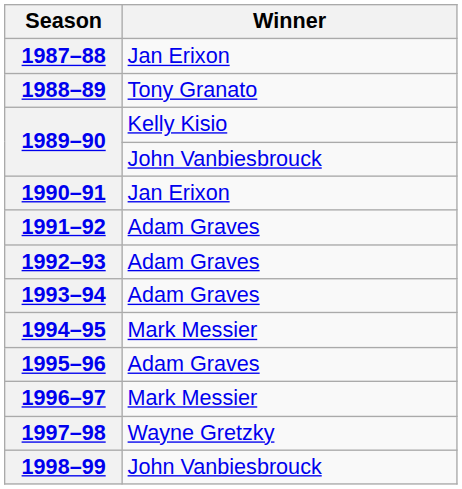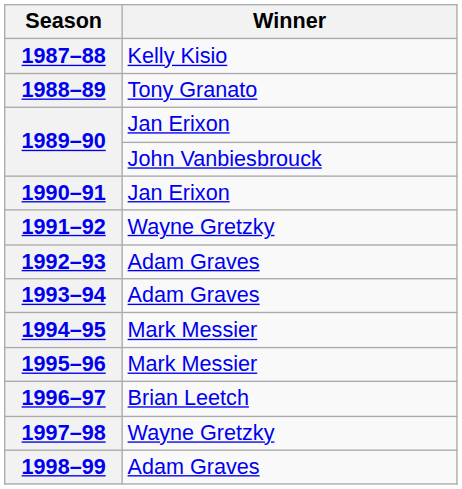(179, 55) Jan Erixon -> (177, 55) Kelly Kisio
(177, 124) Kelly Kisio -> (179, 124) Jan Erixon
(194, 227) Adam Graves -> (201, 227) Wayne Gretzky
(194, 364) Adam Graves -> (192, 364) Mark Messier
(192, 398) Mark Messier -> (188, 398) Brian Leetch
(225, 466) John Vanbiesbrouck -> (194, 466) Adam Graves
